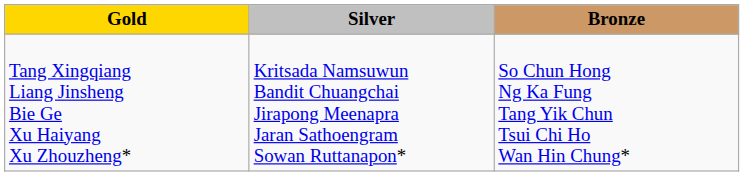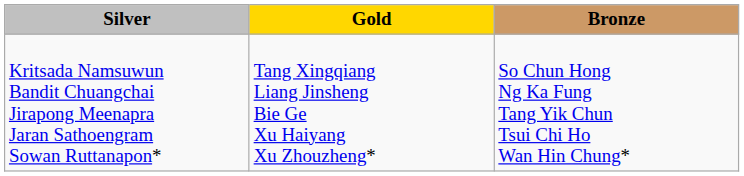columns swapped: (127, 19) <-> (372, 19)
